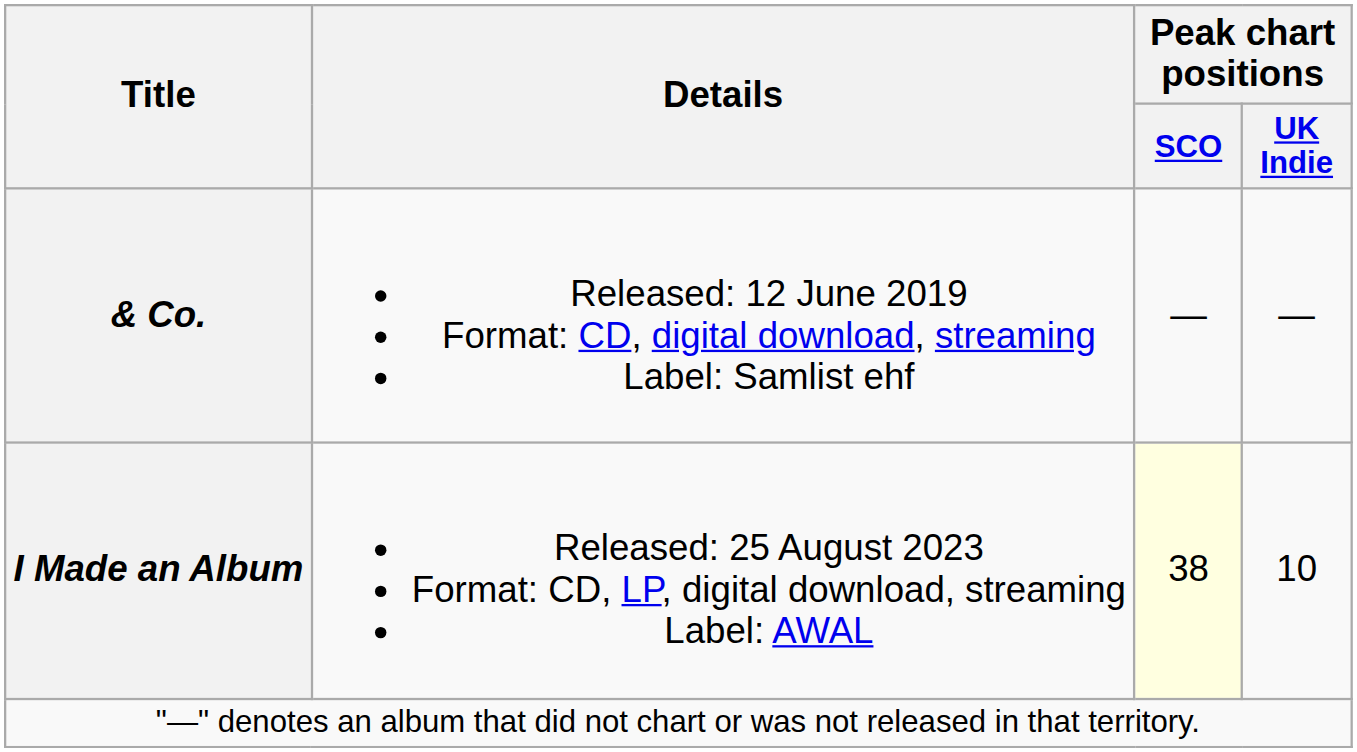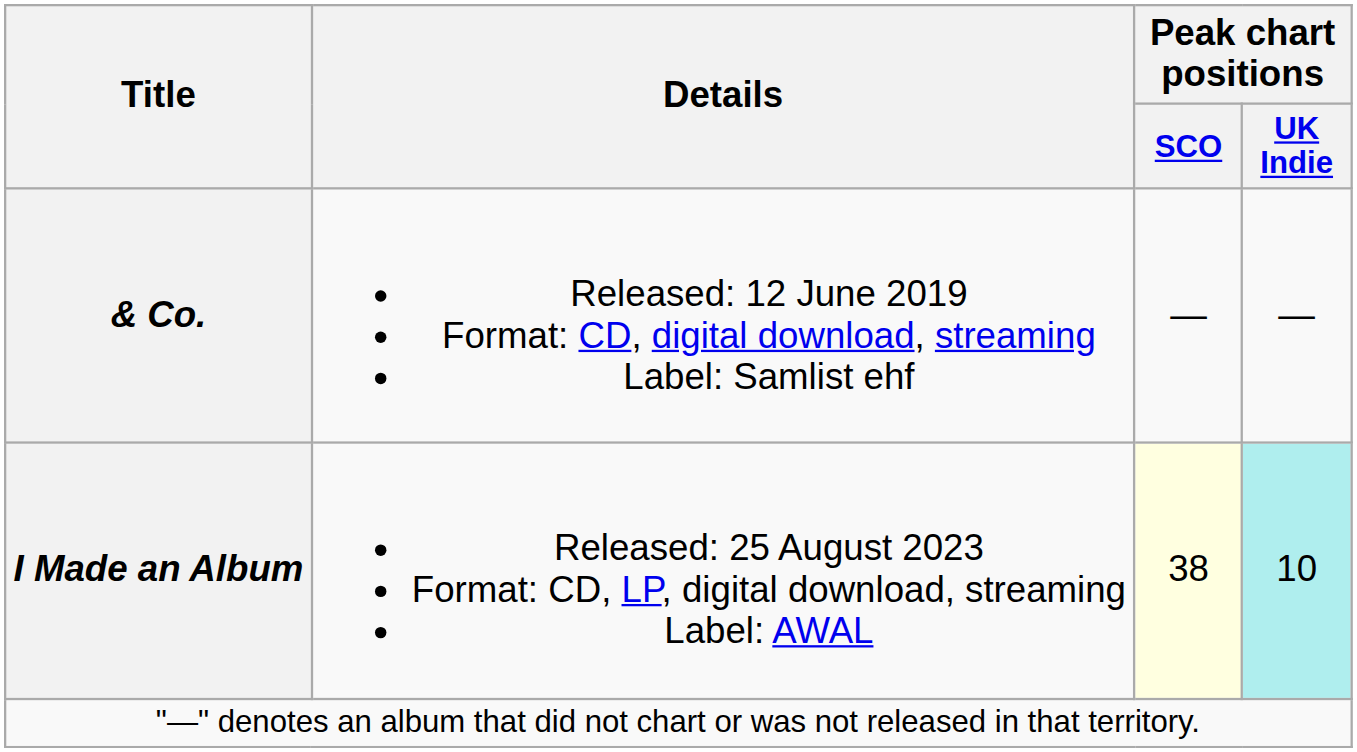(1297, 569) no background -> (1297, 569) paleturquoise background
